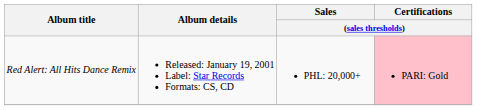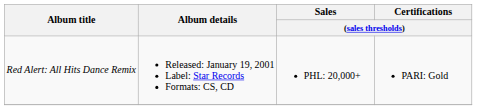(423, 76) pink background -> (423, 76) no background
